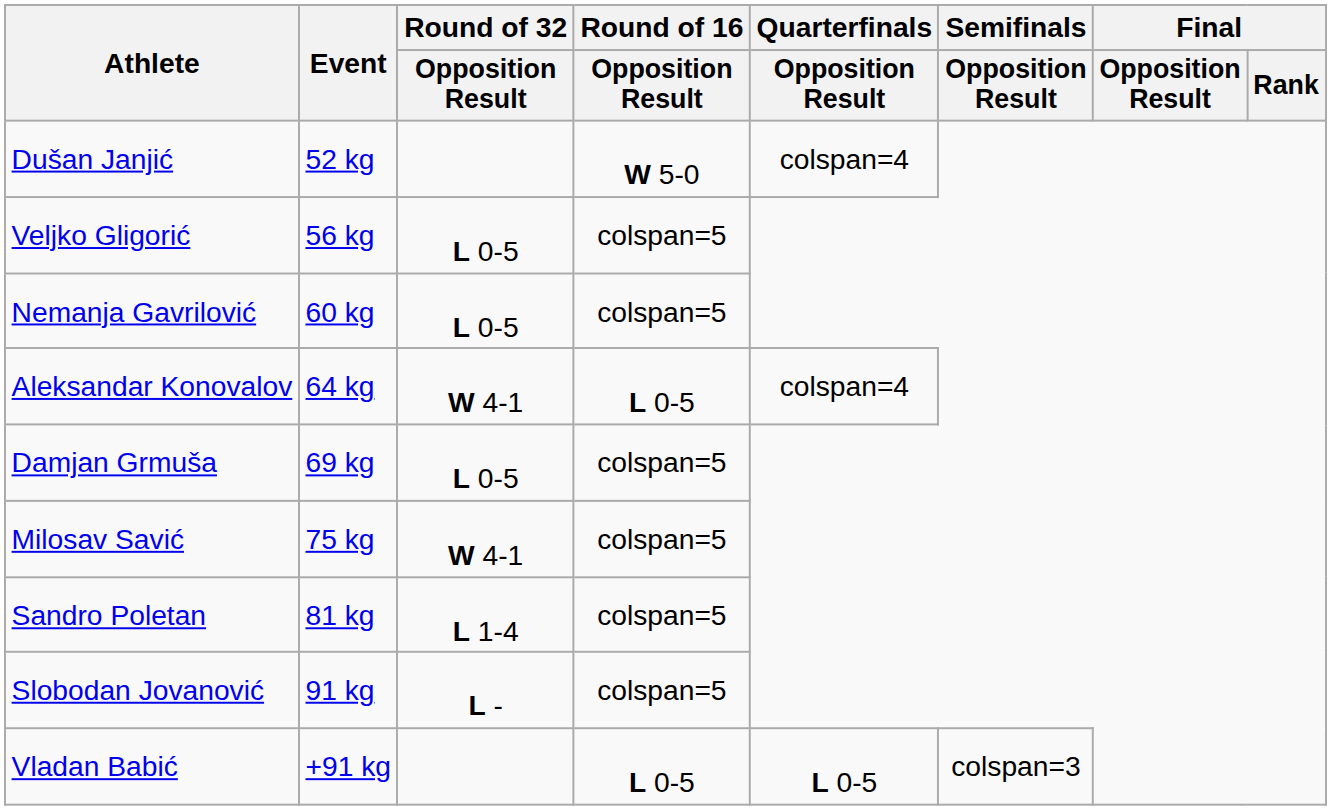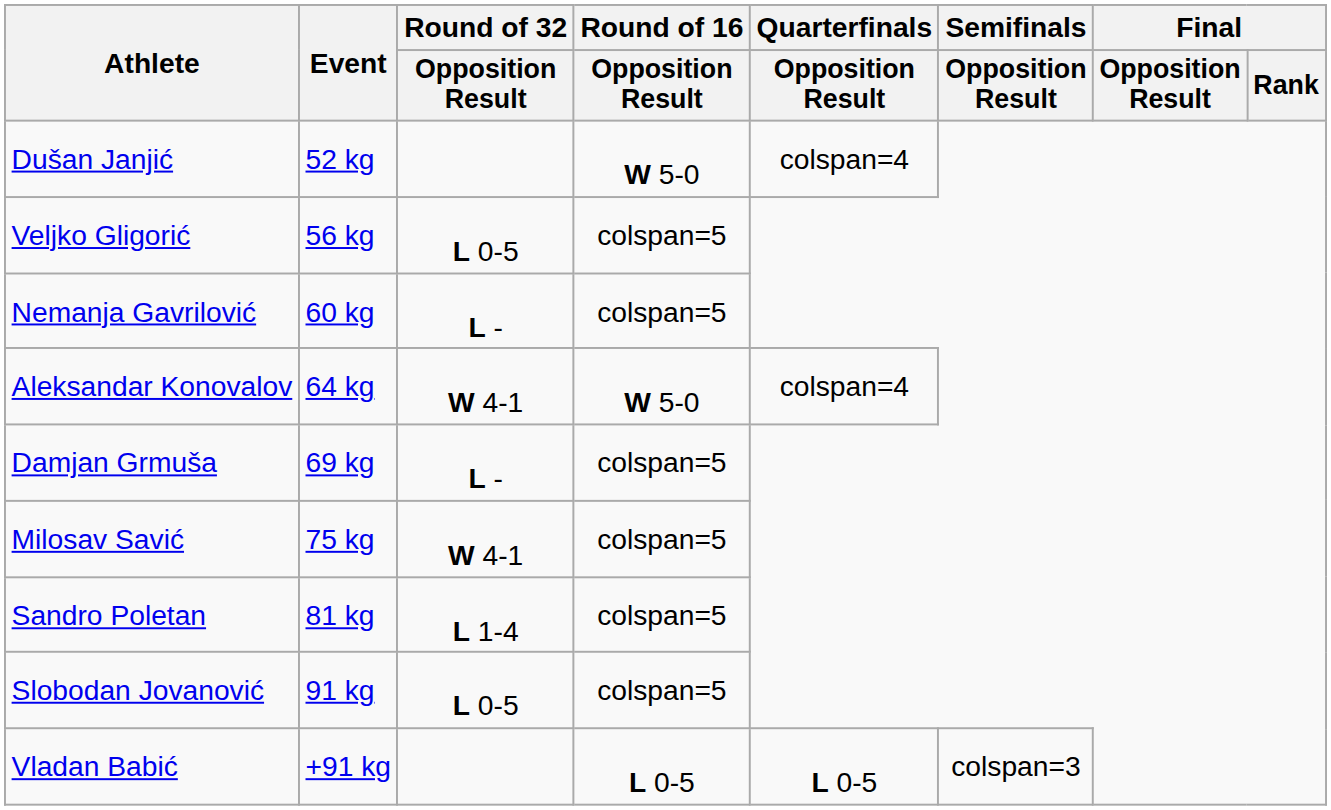(486, 327) L 0-5 -> (486, 327) L -
(662, 403) L 0-5 -> (662, 403) W 5-0
(486, 479) L 0-5 -> (486, 479) L -
(486, 707) L - -> (486, 707) L 0-5
